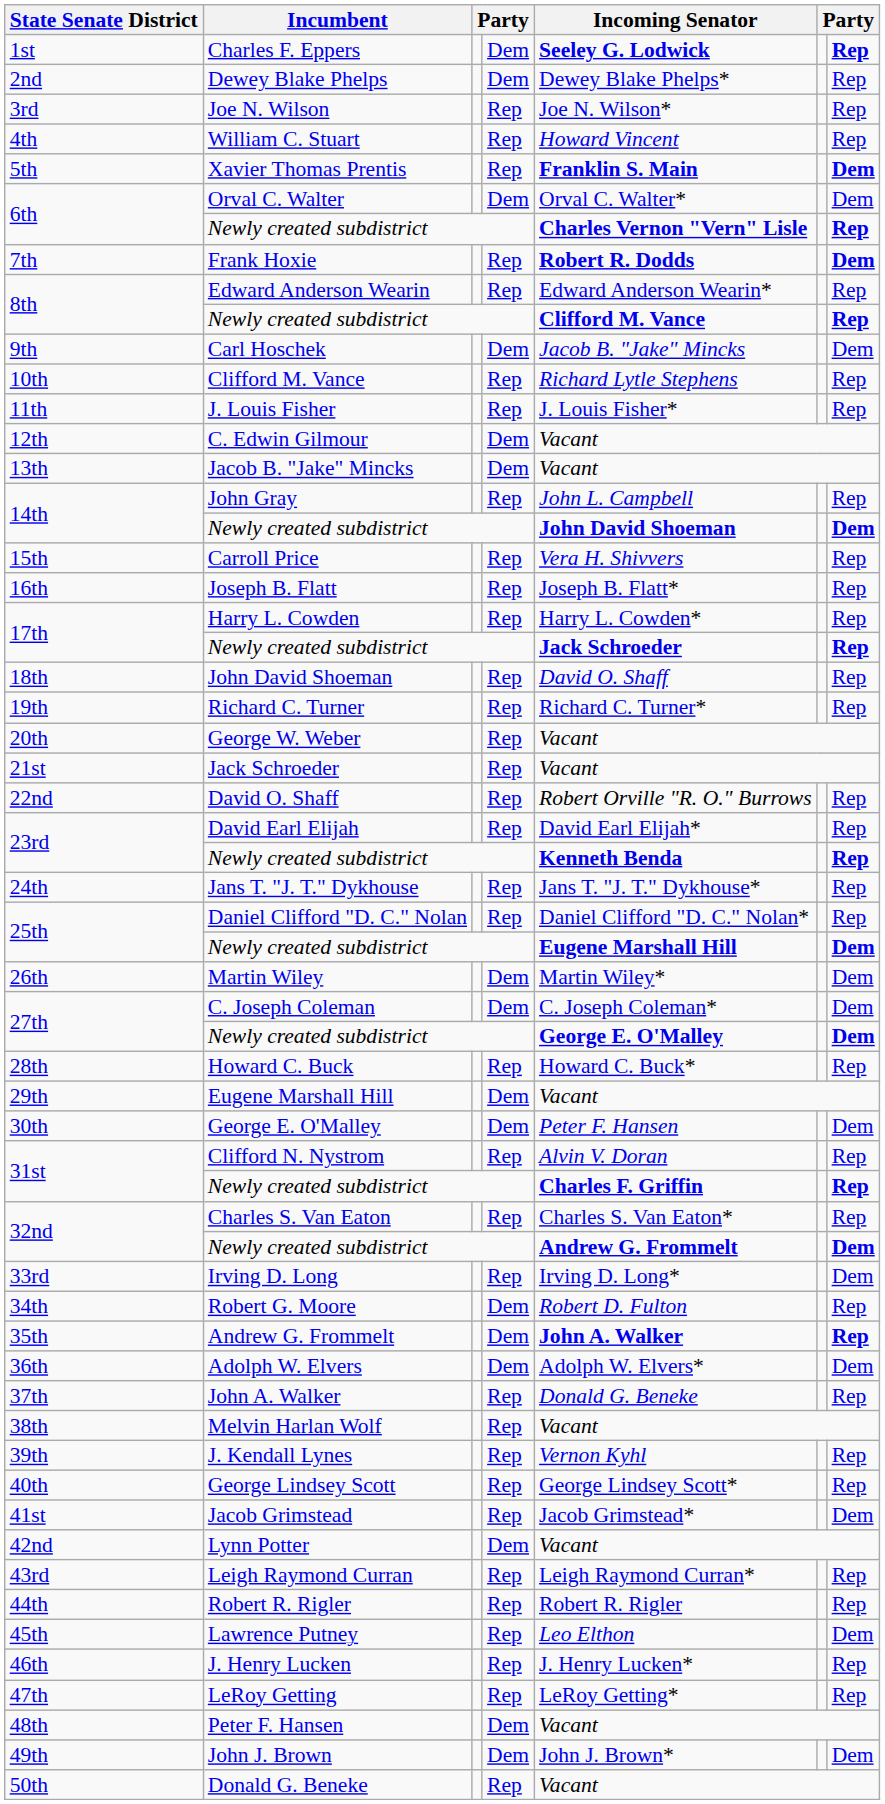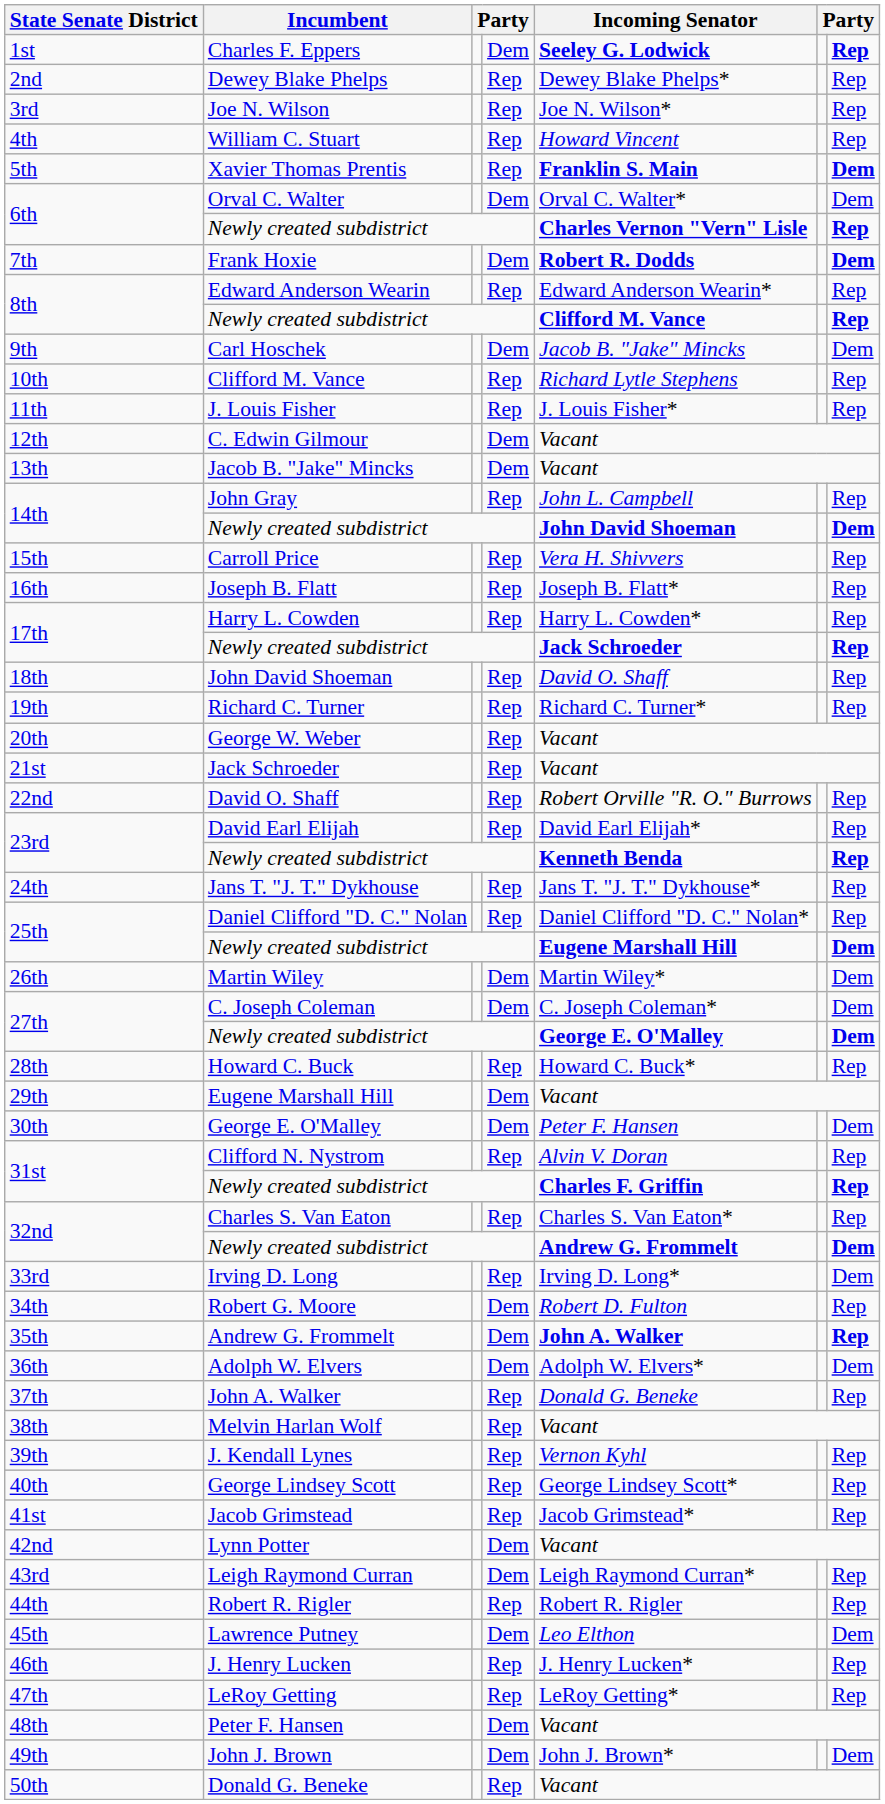(508, 79) Dem -> (504, 79) Rep
(504, 258) Rep -> (508, 258) Dem
(853, 1515) Dem -> (849, 1515) Rep
(504, 1574) Rep -> (508, 1574) Dem
(504, 1634) Rep -> (508, 1634) Dem
